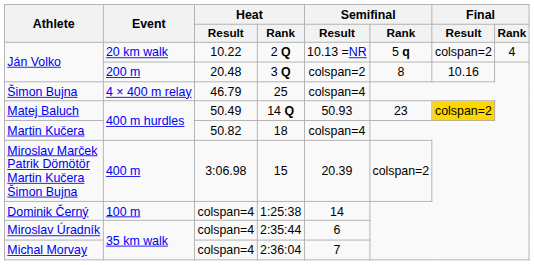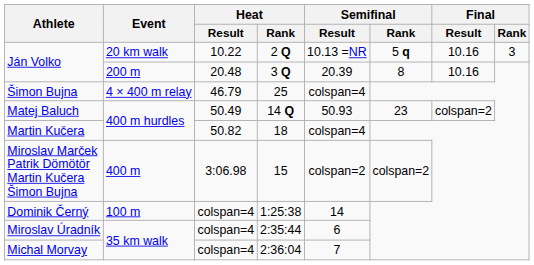(463, 53) colspan=2 -> (463, 53) 10.16
(512, 53) 4 -> (512, 53) 3
(337, 72) colspan=2 -> (337, 72) 20.39
(463, 111) gold background -> (463, 111) no background
(337, 171) 20.39 -> (337, 171) colspan=2
